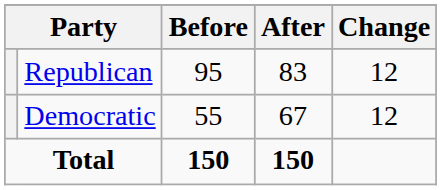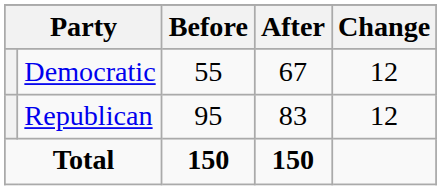rows swapped: (88, 71) <-> (90, 116)
